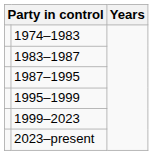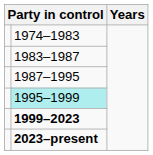(47, 98) no background -> (47, 98) paleturquoise background
(47, 118) normal -> (47, 118) bold
(54, 139) normal -> (56, 139) bold
